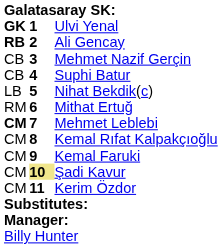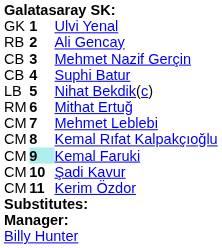(15, 26) bold -> (15, 26) normal
(15, 42) bold -> (14, 42) normal
(15, 123) bold -> (15, 123) normal
(33, 156) no background -> (33, 156) paleturquoise background
(37, 172) khaki background -> (37, 172) no background
